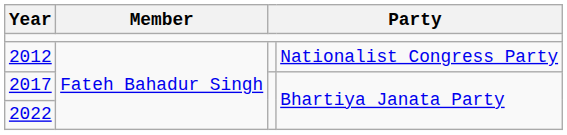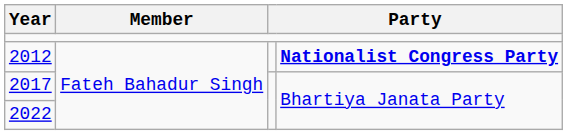(419, 57) normal -> (419, 57) bold
